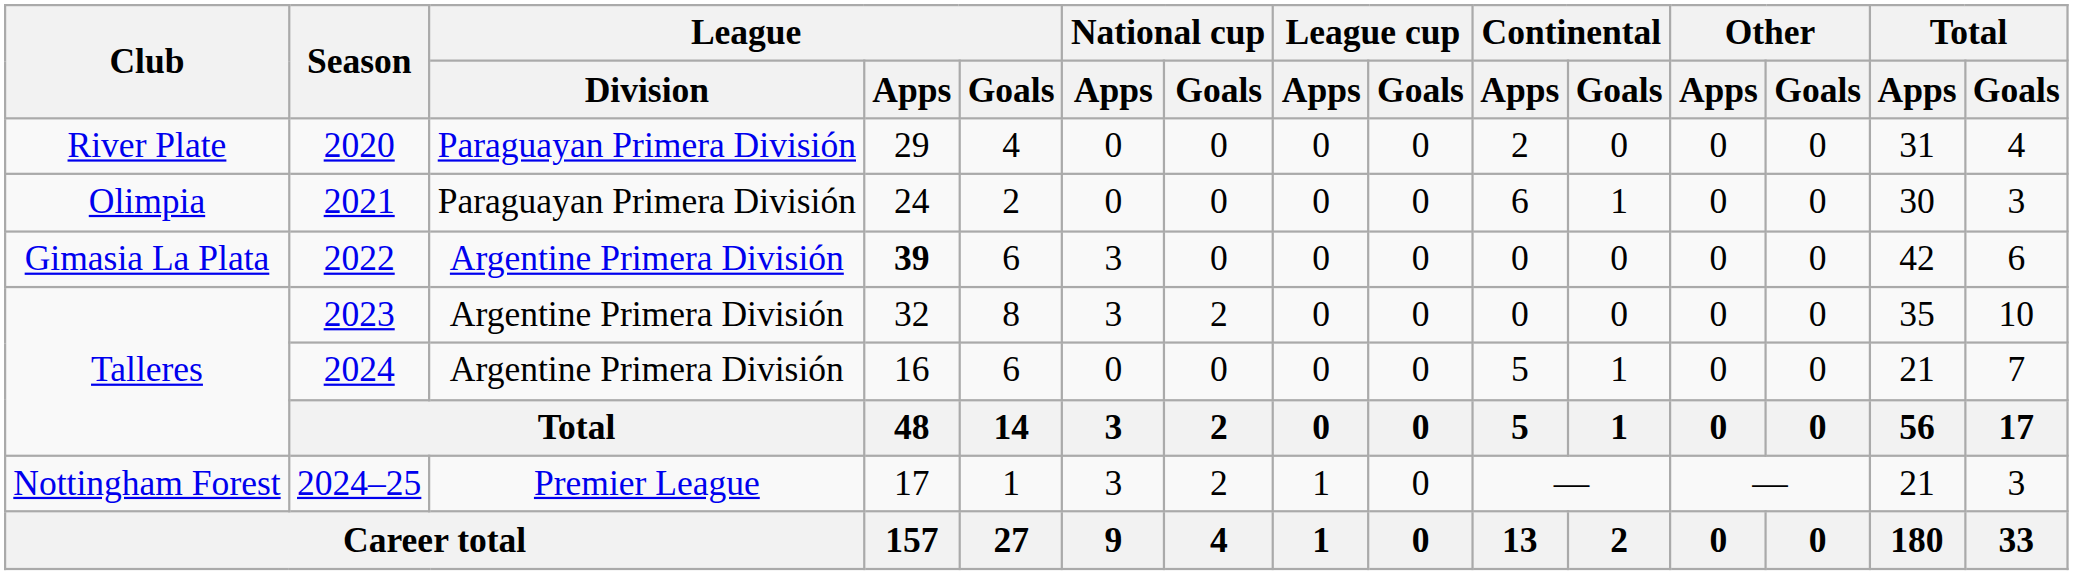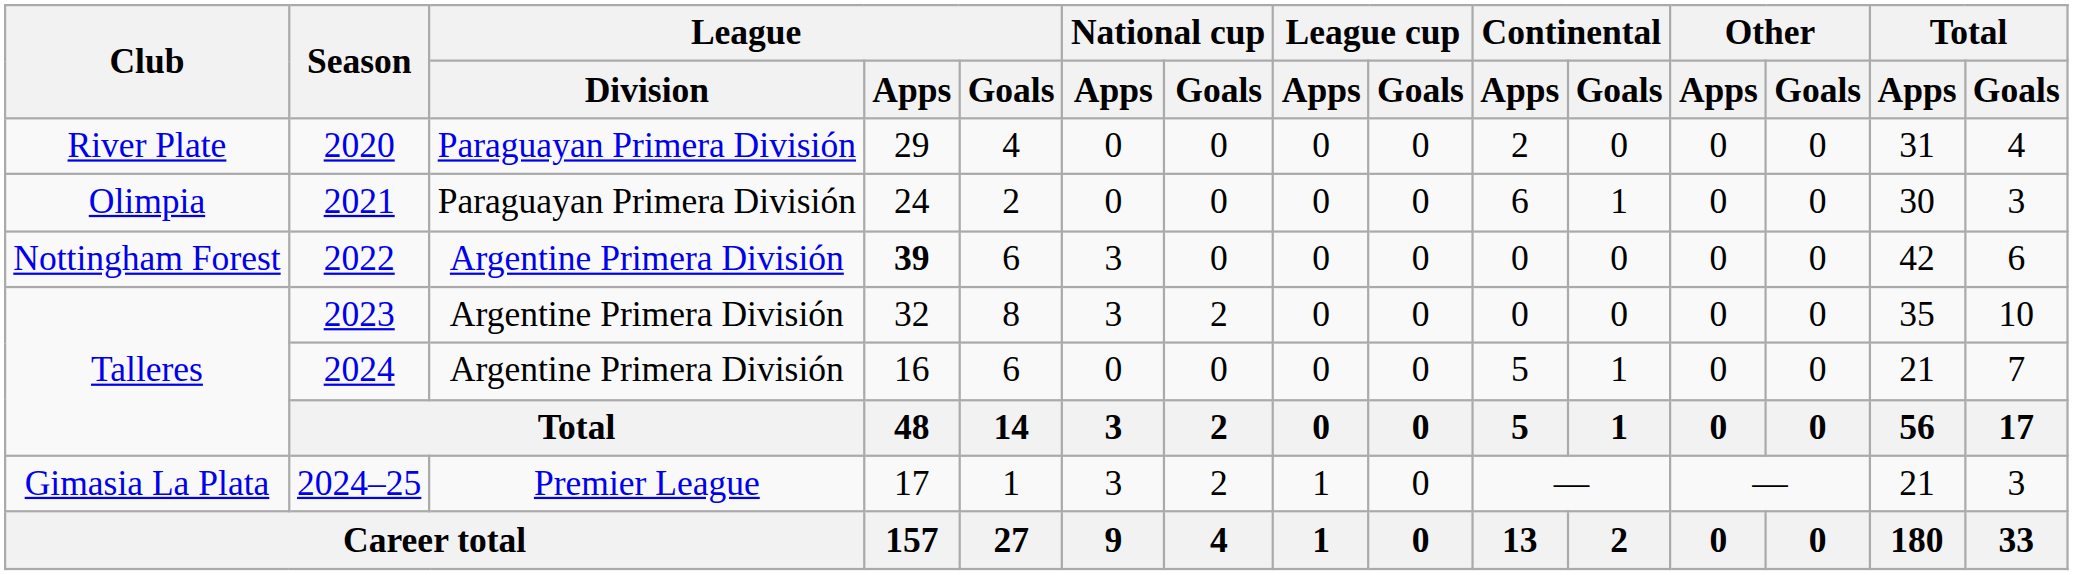(147, 257) Gimasia La Plata -> (147, 257) Nottingham Forest
(147, 483) Nottingham Forest -> (147, 483) Gimasia La Plata
